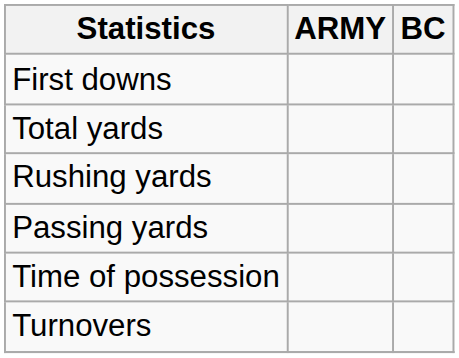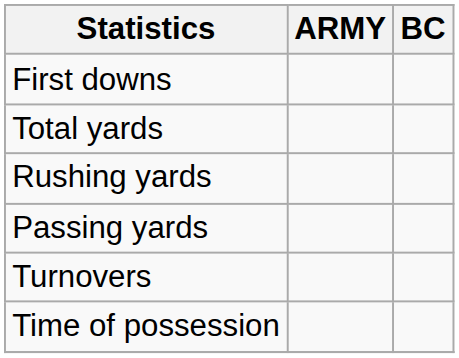rows swapped: (82, 326) <-> (146, 276)
